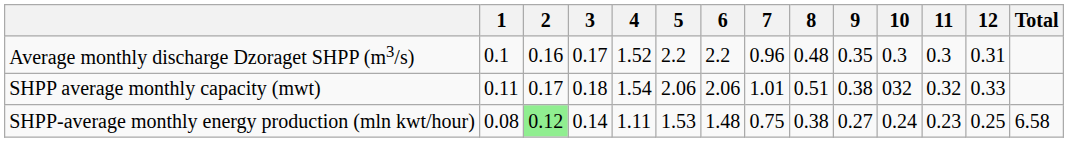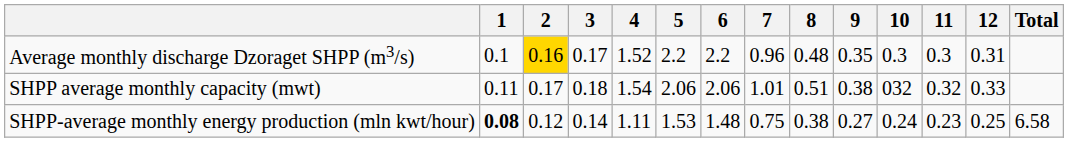(546, 54) no background -> (546, 54) gold background
(502, 120) normal -> (502, 120) bold
(546, 120) lightgreen background -> (546, 120) no background
